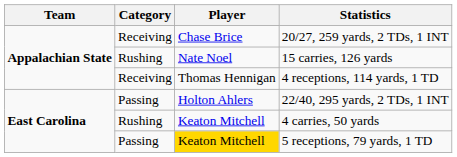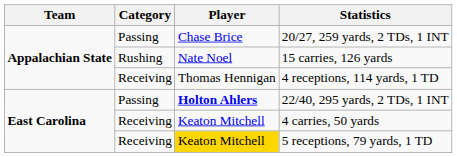(145, 36) Receiving -> (138, 36) Passing
(215, 99) normal -> (218, 99) bold
(140, 120) Rushing -> (145, 120) Receiving
(138, 141) Passing -> (145, 141) Receiving
